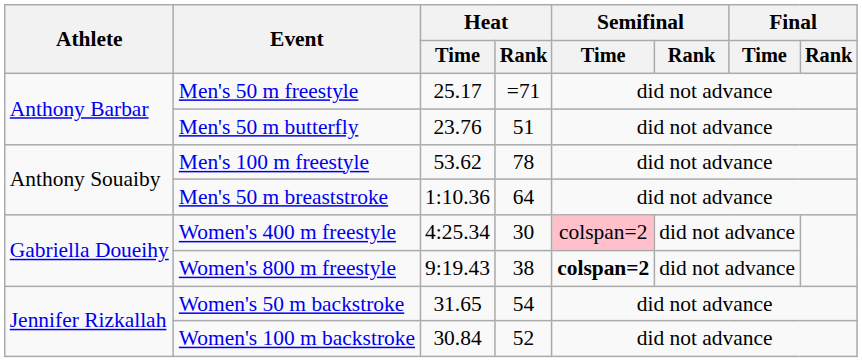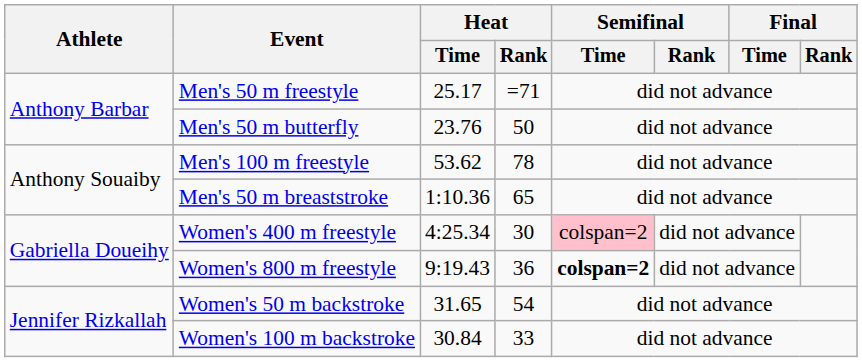(524, 126) 51 -> (524, 126) 50
(524, 197) 64 -> (524, 197) 65
(524, 268) 38 -> (524, 268) 36
(524, 339) 52 -> (524, 339) 33
